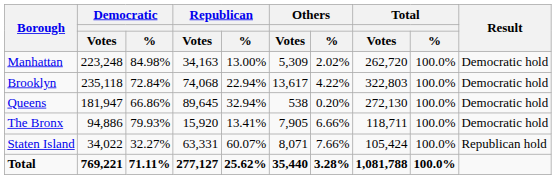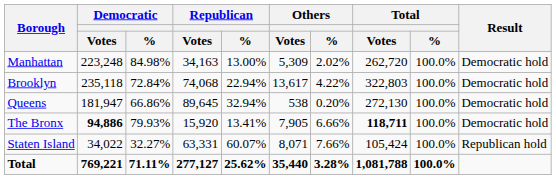(105, 123) normal -> (105, 123) bold
(387, 123) normal -> (387, 123) bold
